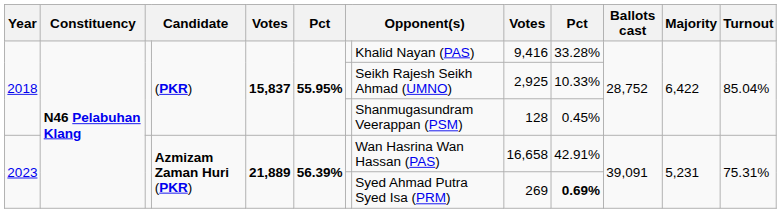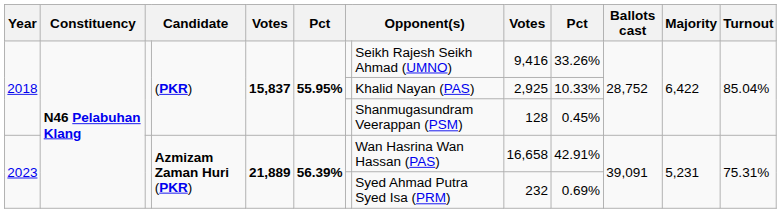(415, 52) Khalid Nayan (PAS) -> (414, 59) Seikh Rajesh Seikh Ahmad (UMNO)
(577, 52) 33.28% -> (577, 59) 33.26%
(414, 81) Seikh Rajesh Seikh Ahmad (UMNO) -> (415, 88) Khalid Nayan (PAS)
(537, 190) 269 -> (537, 190) 232
(581, 190) bold -> (581, 190) normal
